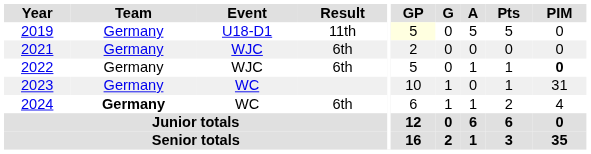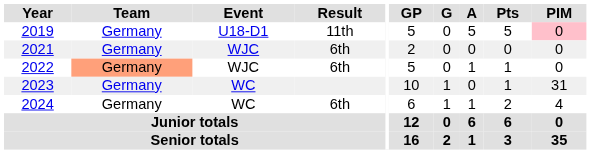(413, 31) lightyellow background -> (411, 31) no background
(559, 31) no background -> (559, 31) pink background
(134, 67) no background -> (132, 67) lightsalmon background
(559, 67) bold -> (559, 67) normal
(134, 104) bold -> (132, 104) normal
